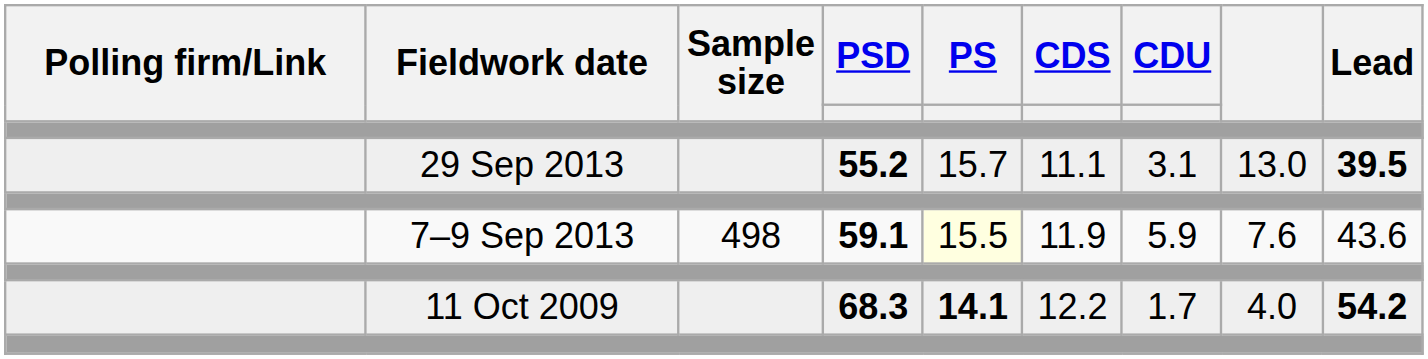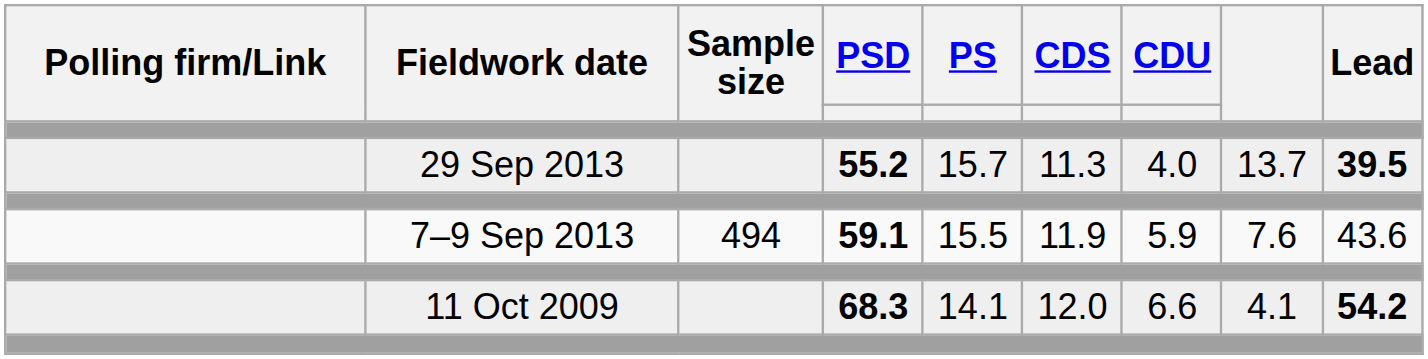(1073, 165) 11.1 -> (1073, 165) 11.3
(1172, 165) 3.1 -> (1172, 165) 4.0
(1272, 165) 13.0 -> (1272, 165) 13.7
(751, 236) 498 -> (751, 236) 494
(973, 236) lightyellow background -> (973, 236) no background
(973, 307) bold -> (973, 307) normal
(1073, 307) 12.2 -> (1073, 307) 12.0
(1172, 307) 1.7 -> (1172, 307) 6.6
(1272, 307) 4.0 -> (1272, 307) 4.1
